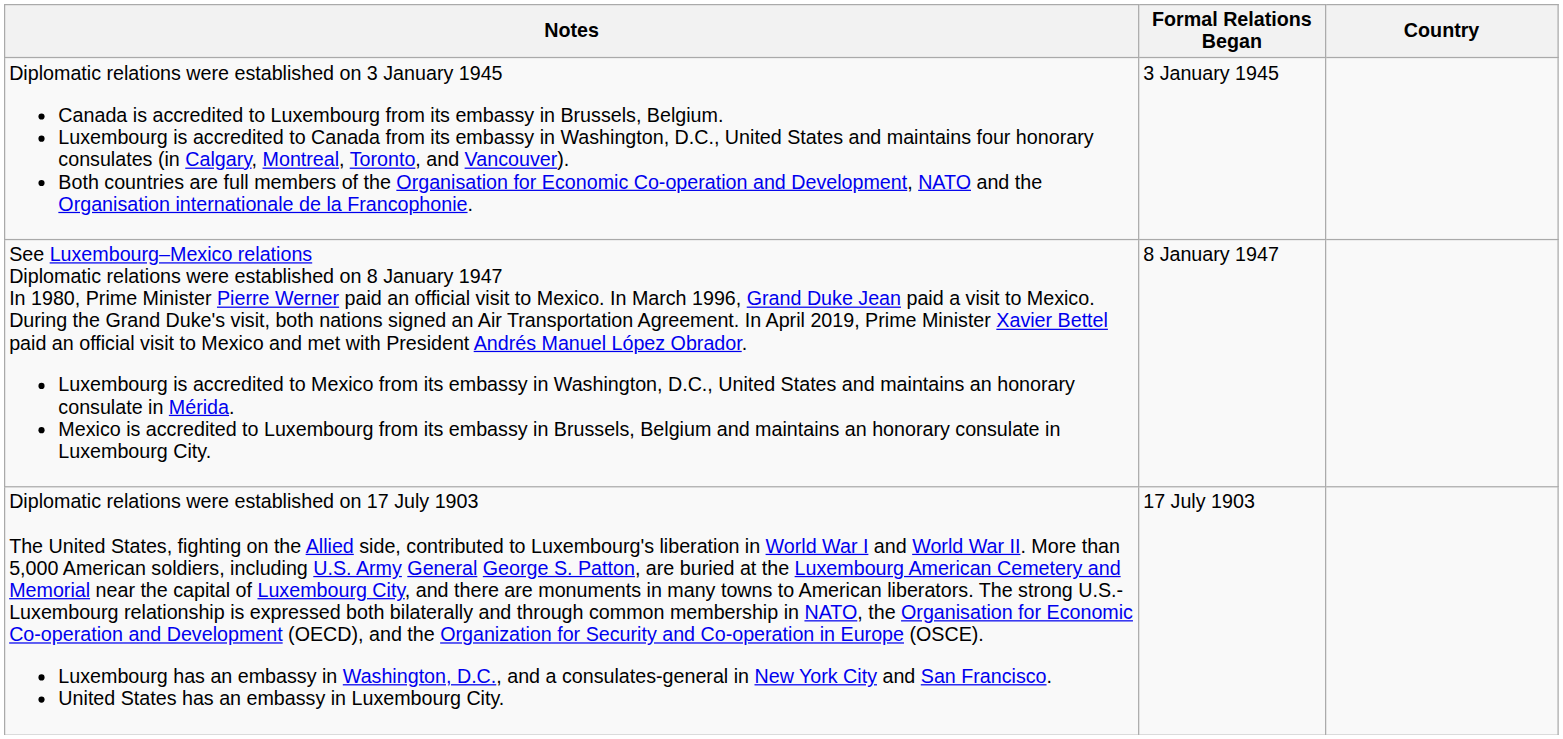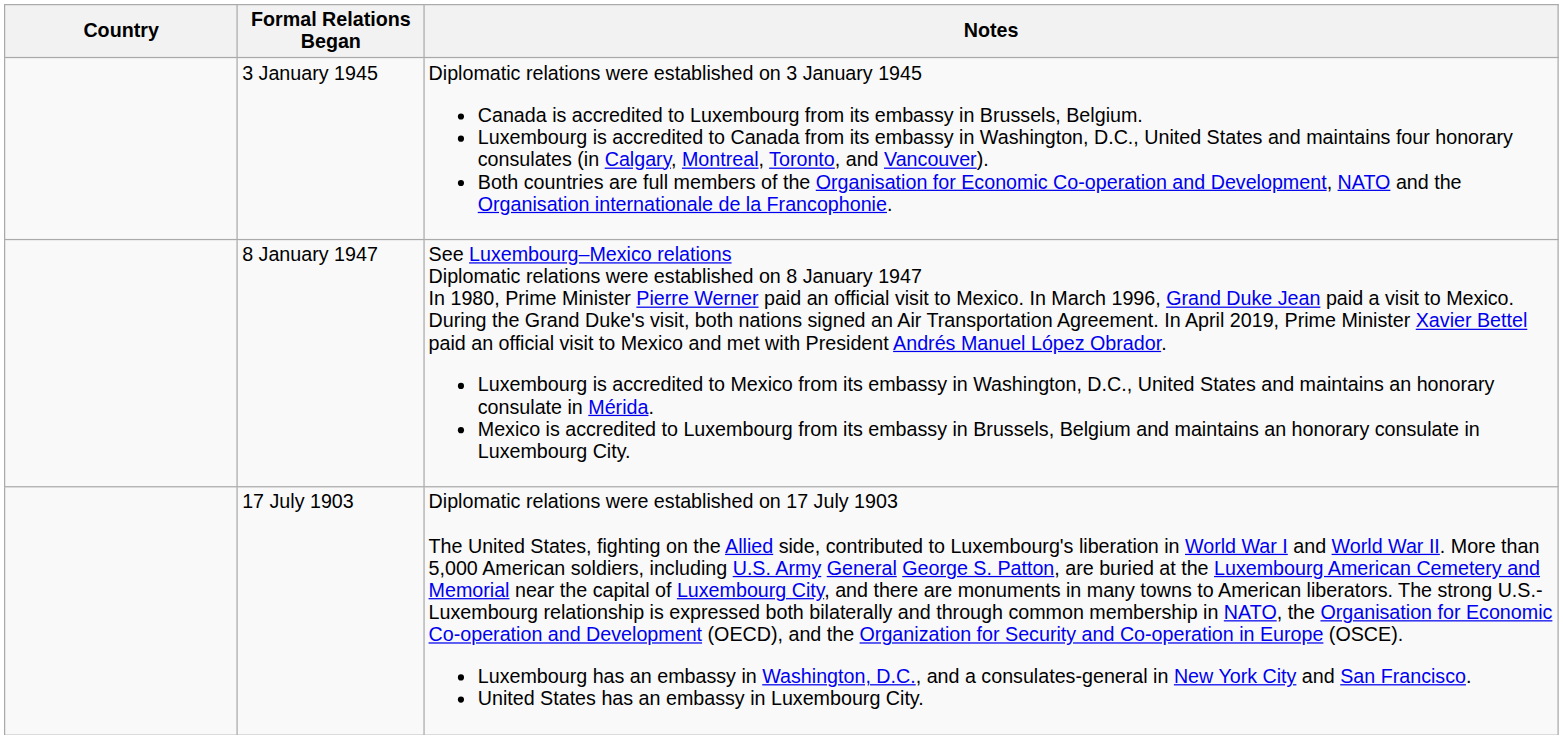columns swapped: (1442, 31) <-> (572, 31)
